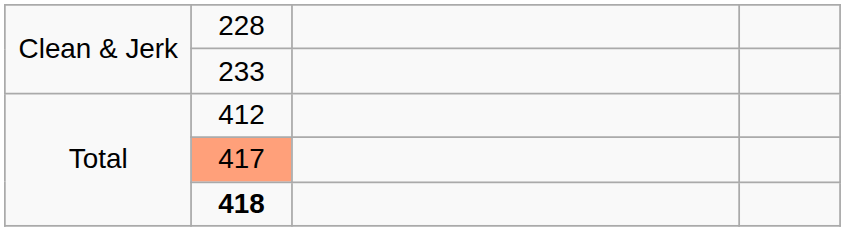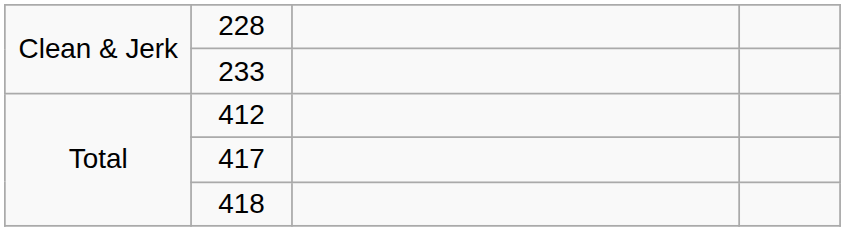(242, 159) lightsalmon background -> (242, 159) no background
(242, 203) bold -> (242, 203) normal
